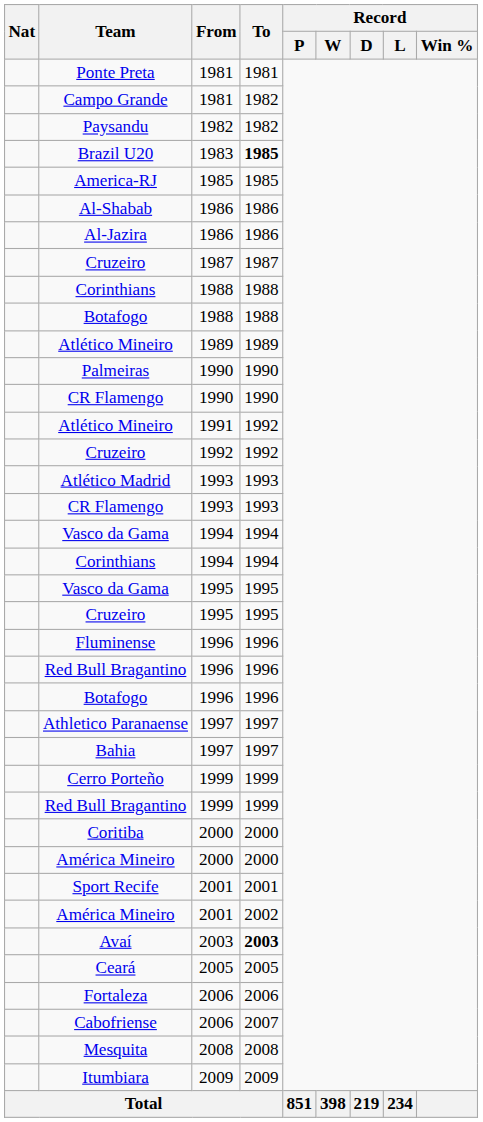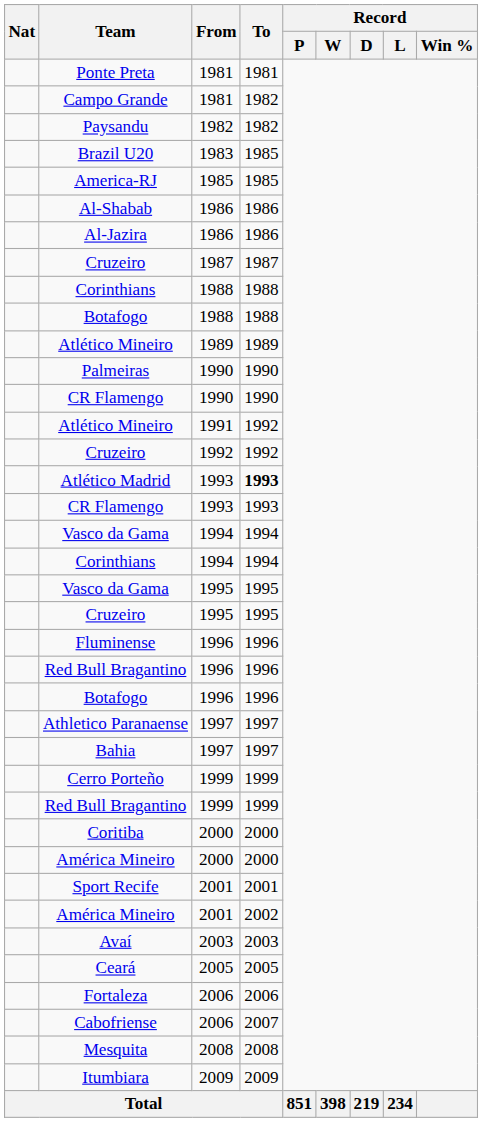(261, 153) bold -> (261, 153) normal
(261, 479) normal -> (261, 479) bold
(261, 941) bold -> (261, 941) normal
